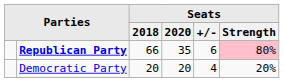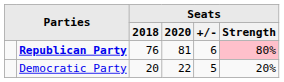(152, 50) 66 -> (152, 50) 76
(185, 50) 35 -> (185, 50) 81
(185, 68) 20 -> (185, 68) 22
(213, 68) 4 -> (213, 68) 5
